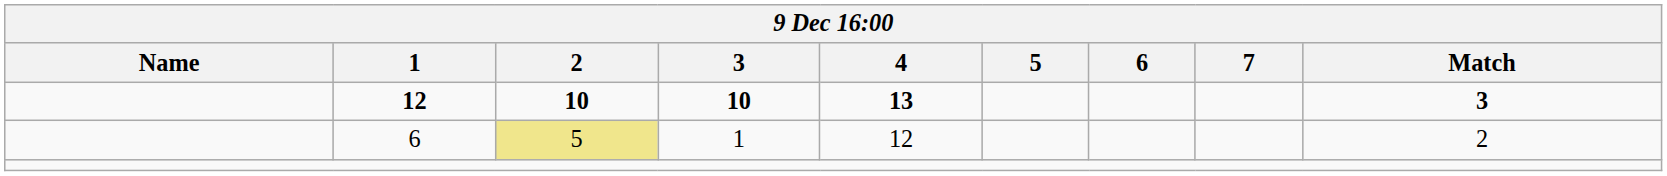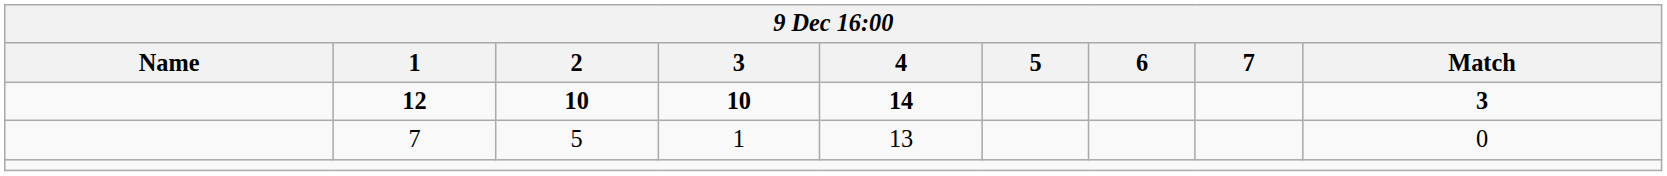(901, 100) 13 -> (901, 100) 14
(414, 139) 6 -> (414, 139) 7
(577, 139) khaki background -> (577, 139) no background
(901, 139) 12 -> (901, 139) 13
(1482, 139) 2 -> (1482, 139) 0
